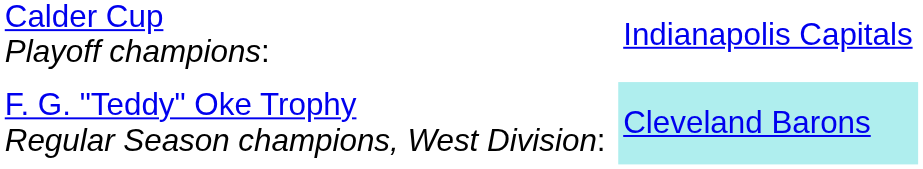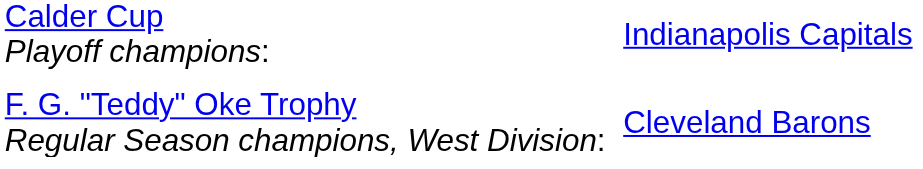(747, 122) paleturquoise background -> (747, 122) no background
